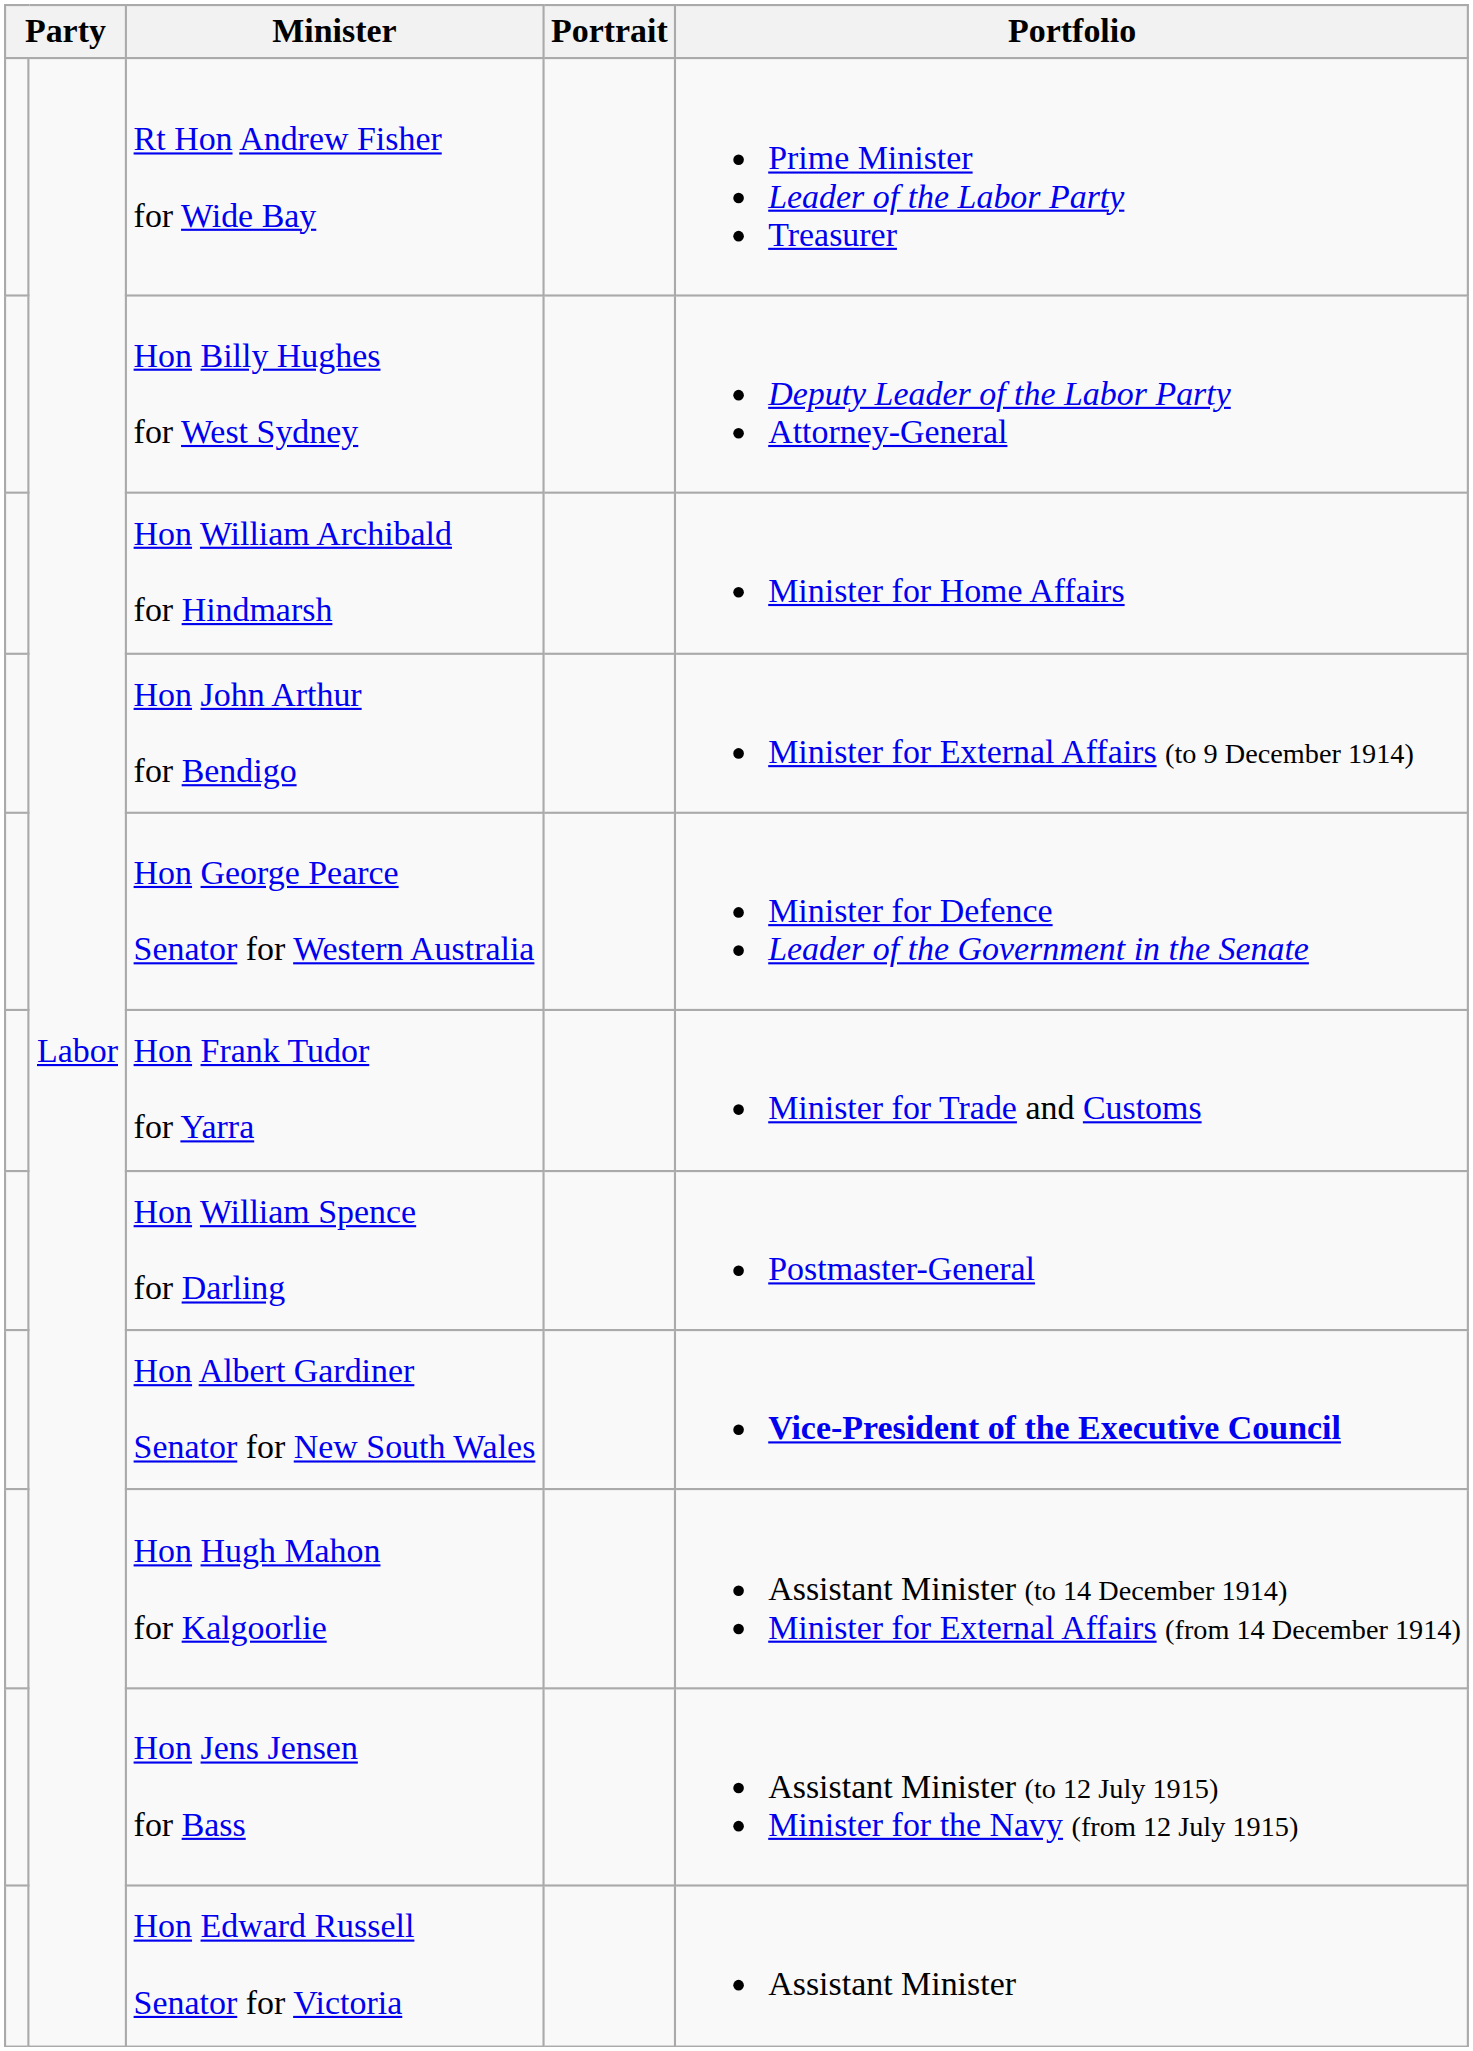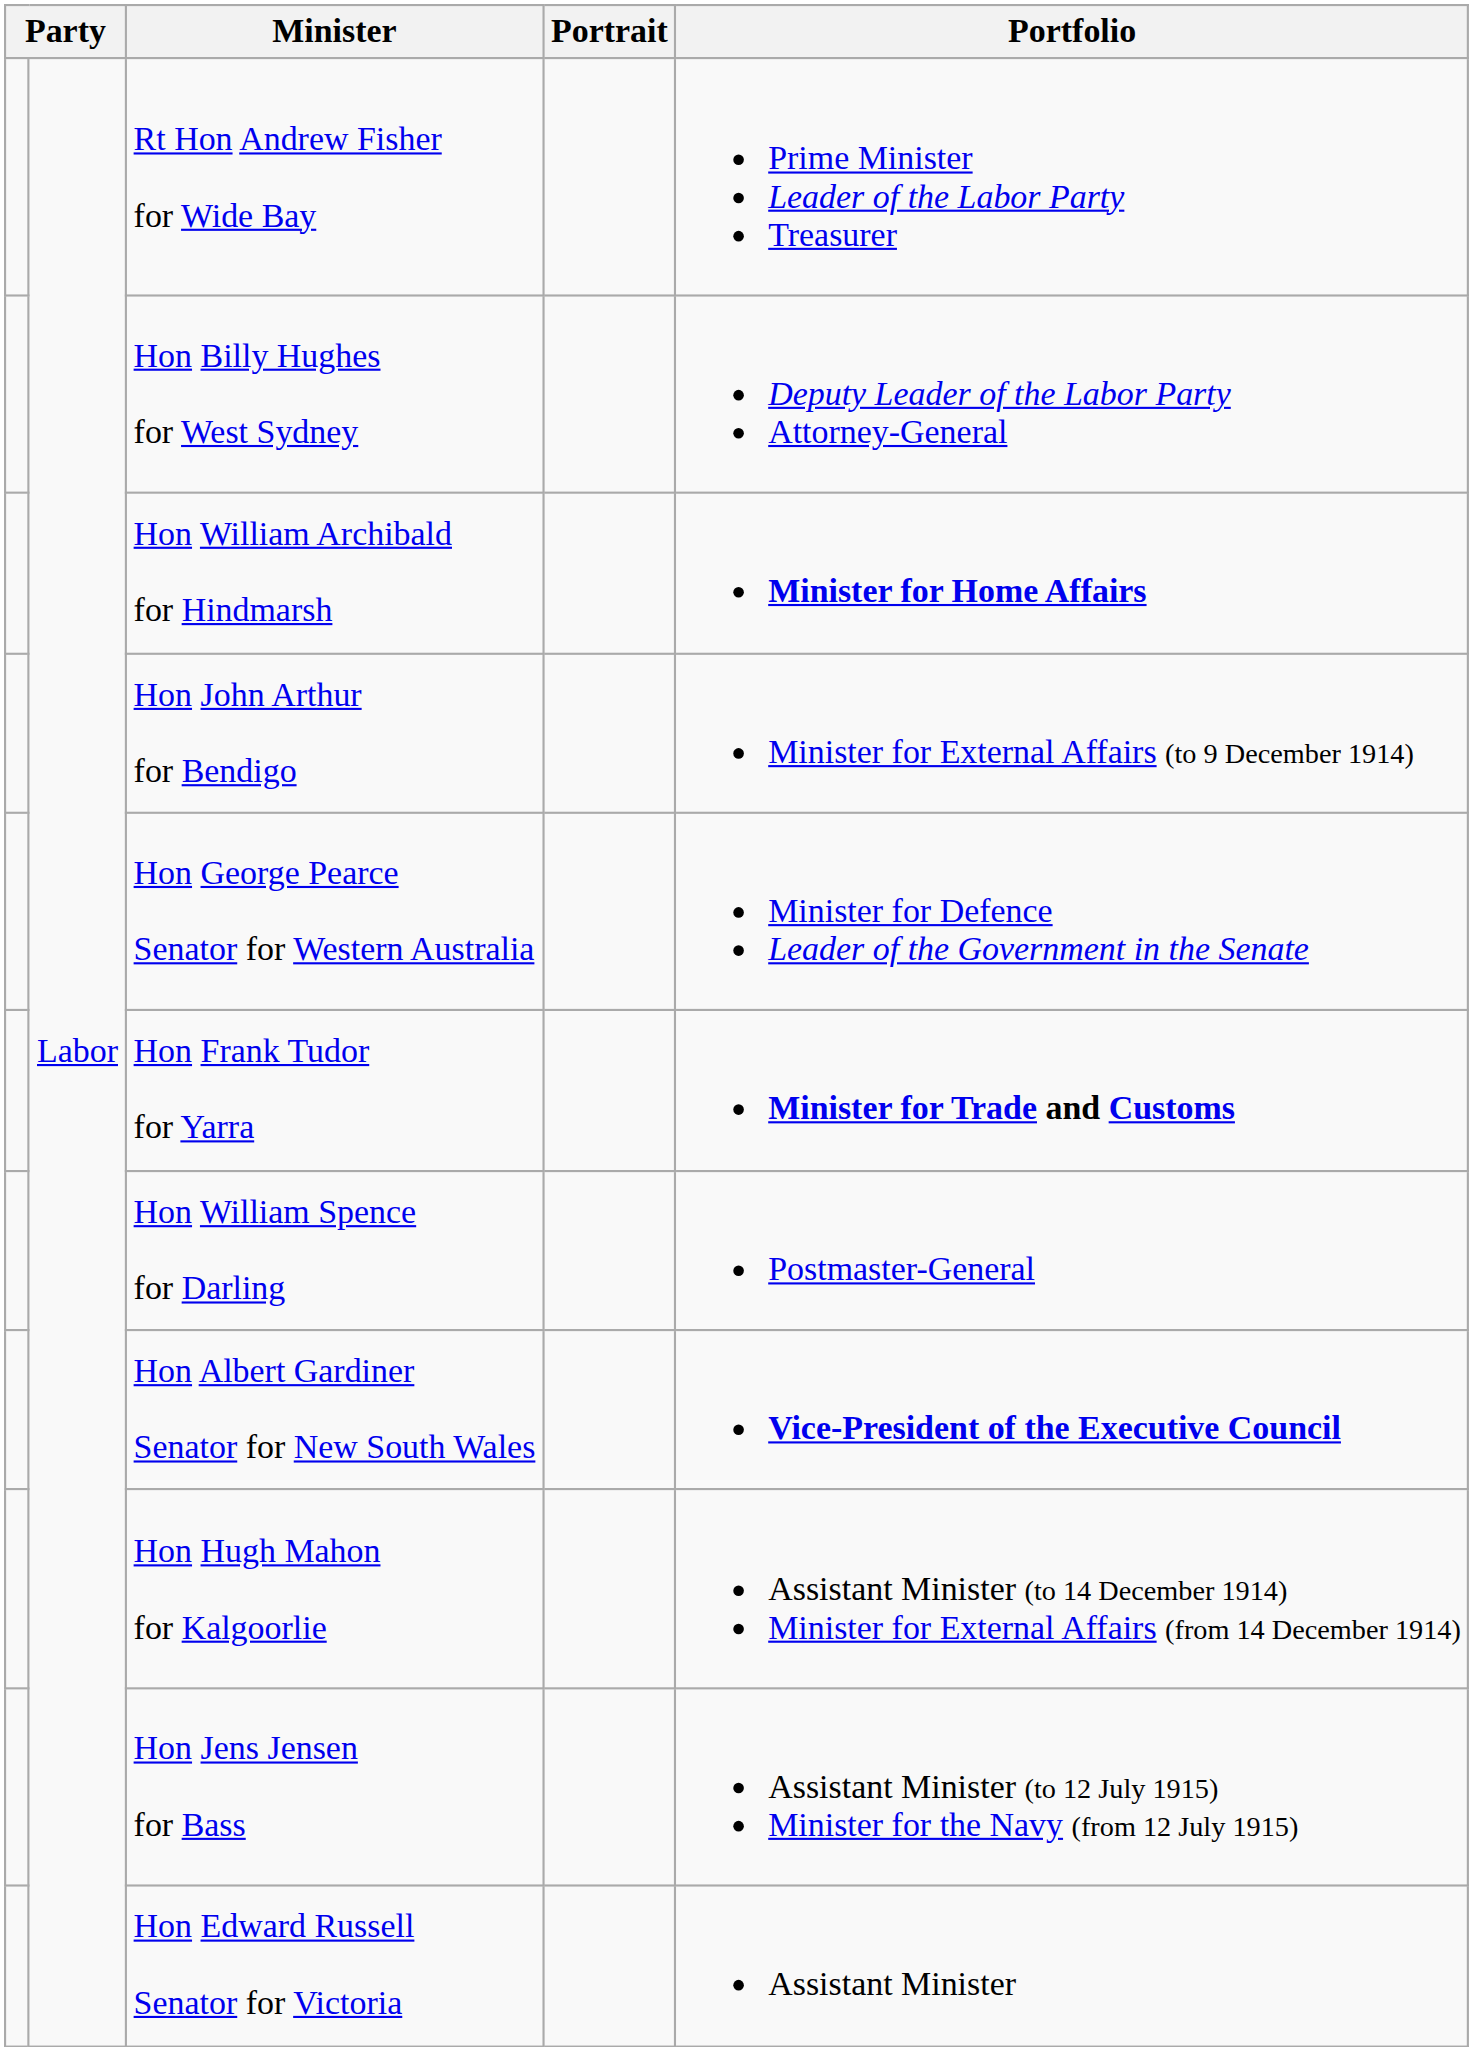(1072, 592) normal -> (1072, 592) bold
(1072, 1109) normal -> (1072, 1109) bold
